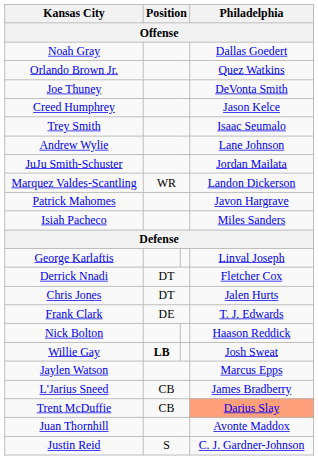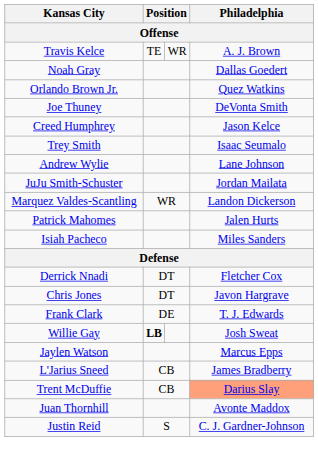+ row: (74, 51)
(252, 201) Javon Hargrave -> (252, 220) Jalen Hurts
- row: (74, 257)
(252, 295) Jalen Hurts -> (252, 295) Javon Hargrave
- row: (74, 333)
